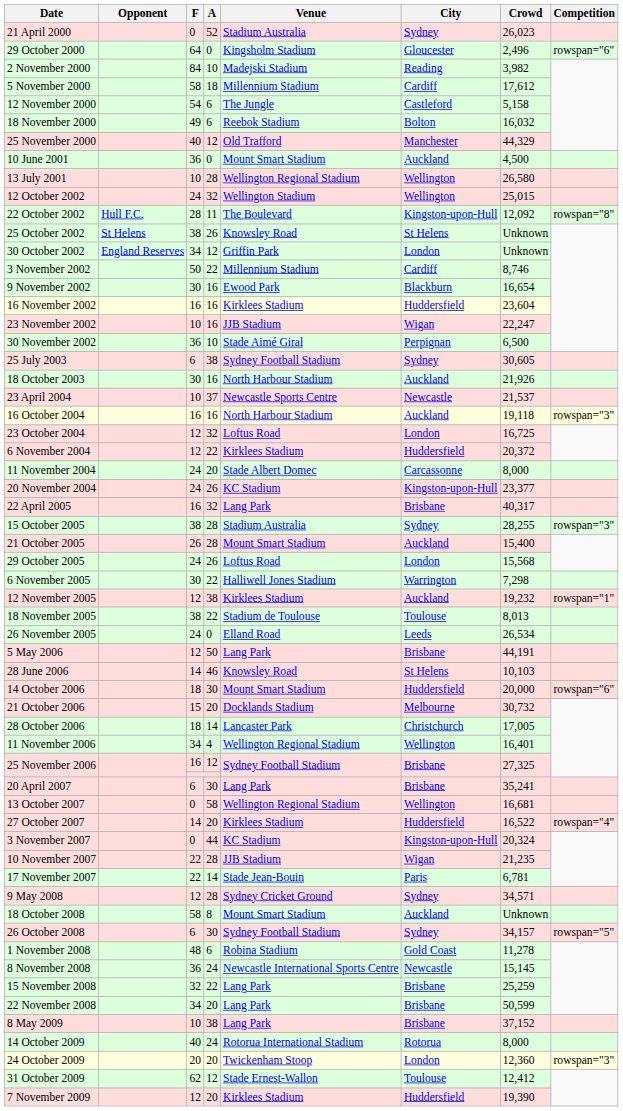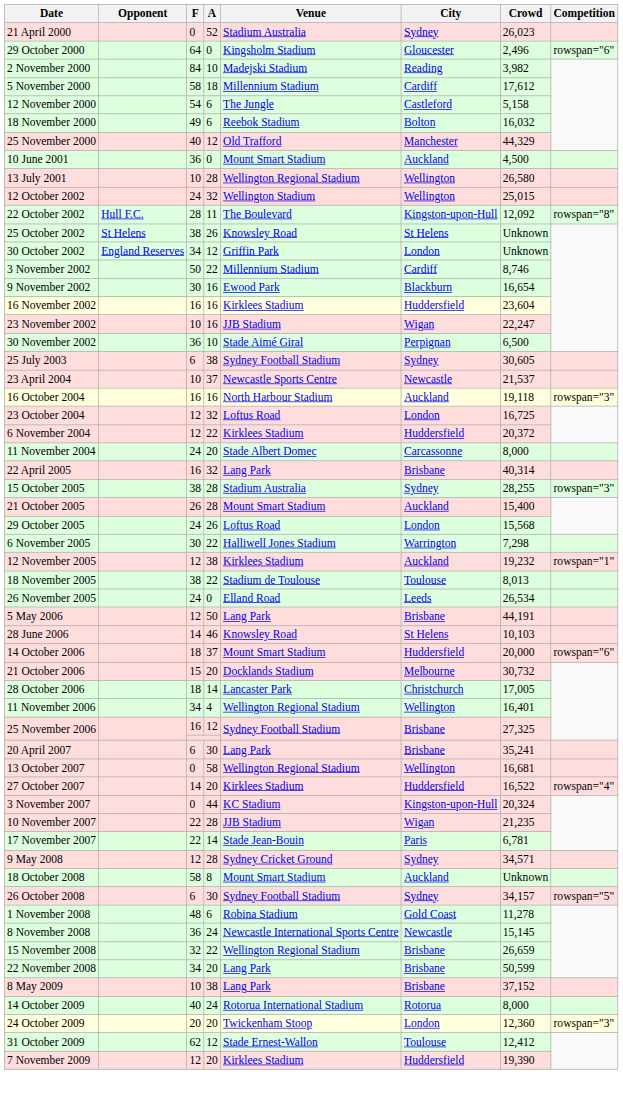- row: (46, 379)
- row: (51, 488)
(519, 506) 40,317 -> (519, 470) 40,314
(212, 689) 30 -> (212, 653) 37
(247, 987) Lang Park -> (291, 950) Wellington Regional Stadium
(519, 987) 25,259 -> (519, 950) 26,659
